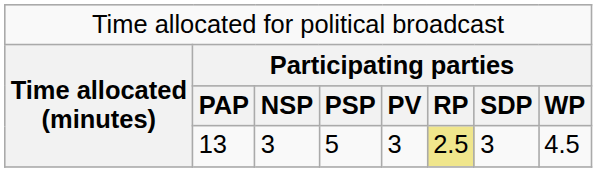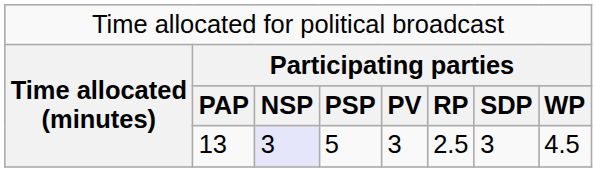(268, 145) no background -> (268, 145) lavender background
(451, 145) khaki background -> (451, 145) no background
